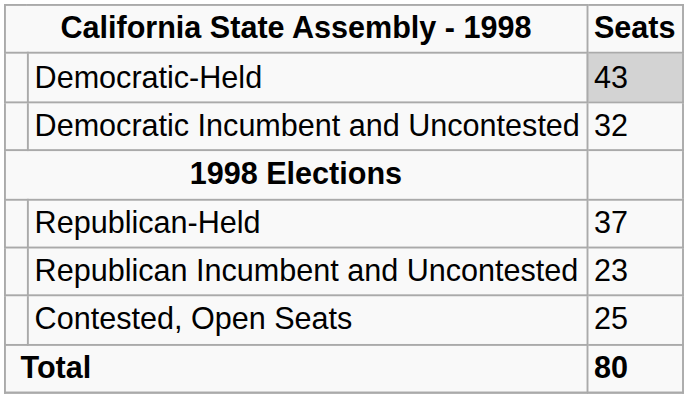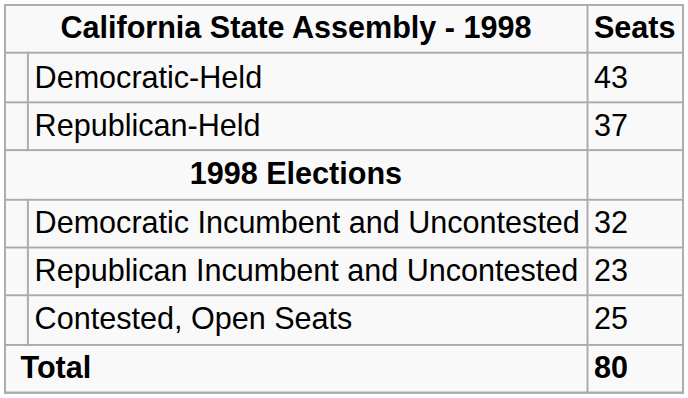(611, 77) lightgrey background -> (611, 77) no background
rows swapped: (148, 222) <-> (307, 125)
